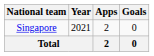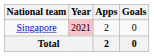(81, 28) no background -> (81, 28) pink background
